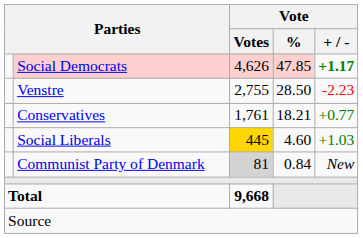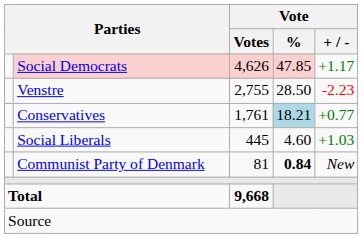(336, 66) bold -> (336, 66) normal
(294, 115) no background -> (294, 115) lightblue background
(257, 139) gold background -> (257, 139) no background
(261, 164) lightgrey background -> (261, 164) no background
(298, 164) normal -> (298, 164) bold
